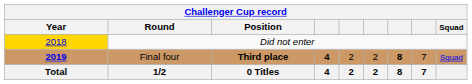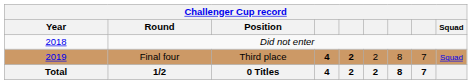(56, 42) gold background -> (56, 42) no background
(56, 57) bold -> (56, 57) normal
(263, 57) bold -> (263, 57) normal
(351, 57) normal -> (351, 57) bold
(400, 57) bold -> (400, 57) normal
